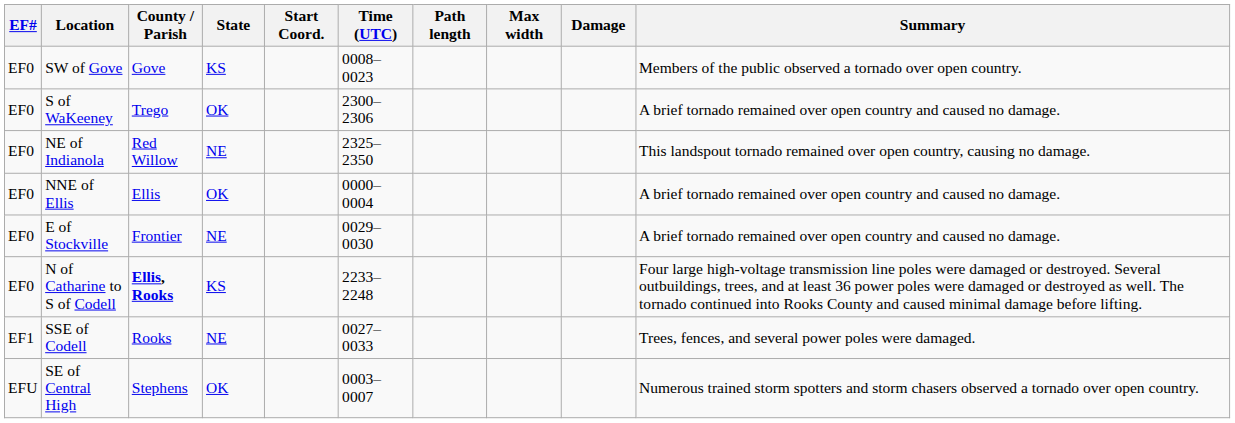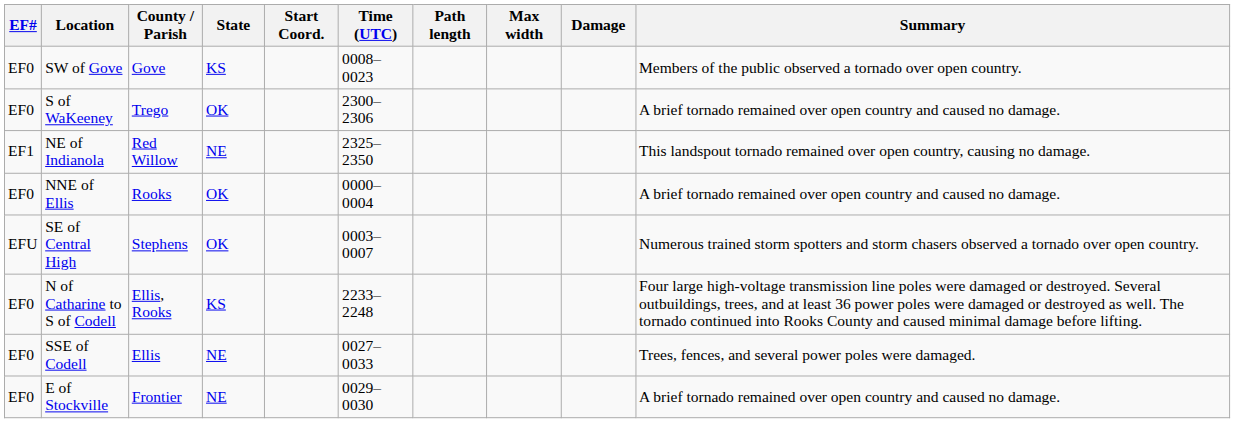(21, 151) EF0 -> (21, 151) EF1
(146, 193) Ellis -> (152, 193) Rooks
rows swapped: (68, 388) <-> (77, 235)
(152, 286) bold -> (152, 304) normal
(21, 337) EF1 -> (21, 354) EF0
(152, 337) Rooks -> (146, 354) Ellis
